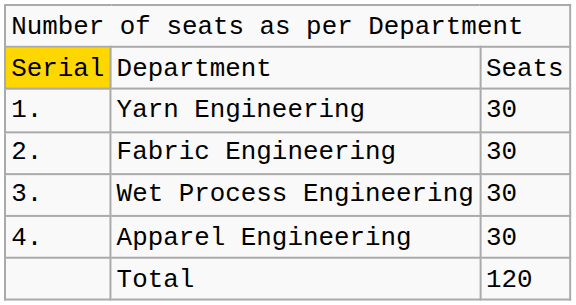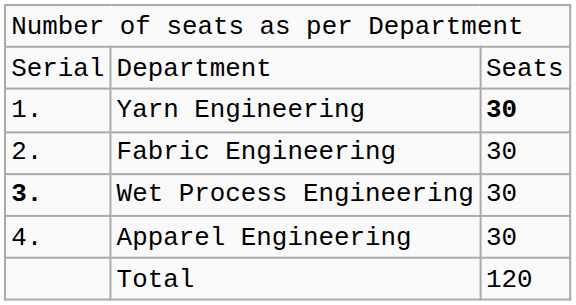(58, 68) gold background -> (58, 68) no background
(502, 110) normal -> (502, 110) bold
(27, 195) normal -> (27, 195) bold
